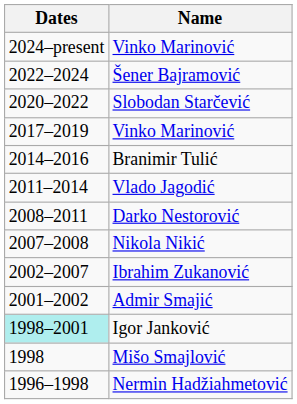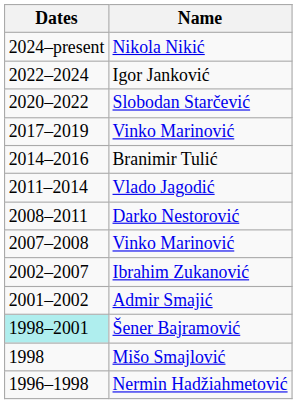(173, 46) Vinko Marinović -> (159, 46) Nikola Nikić
(176, 74) Šener Bajramović -> (161, 74) Igor Janković
(159, 243) Nikola Nikić -> (173, 243) Vinko Marinović
(161, 328) Igor Janković -> (176, 328) Šener Bajramović
